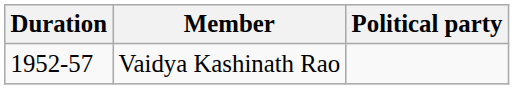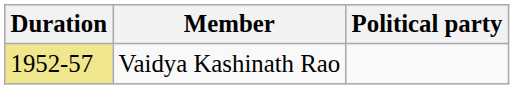(52, 63) no background -> (52, 63) khaki background
